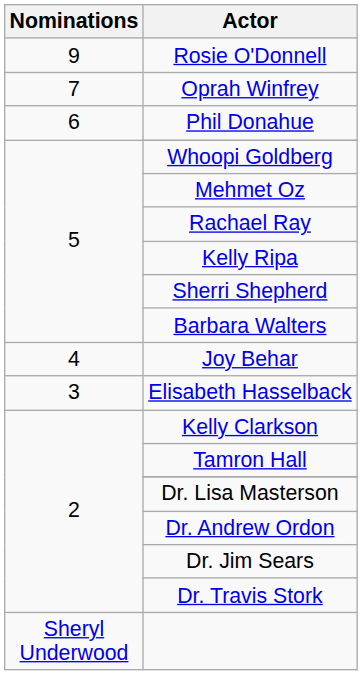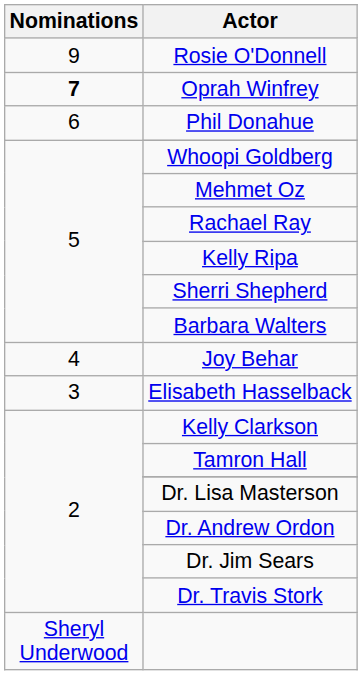(74, 88) normal -> (74, 88) bold
